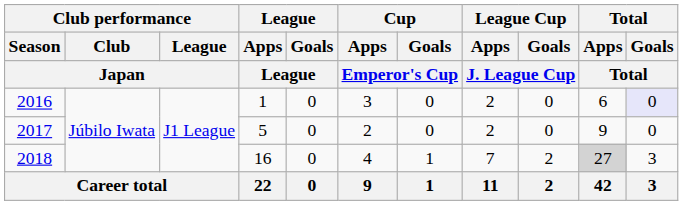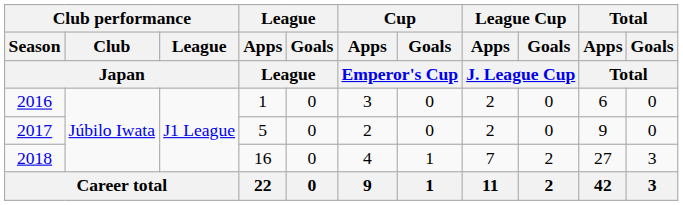(652, 102) lavender background -> (652, 102) no background
(603, 158) lightgrey background -> (603, 158) no background
